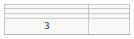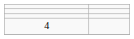(47, 26) 3 -> (47, 26) 4
